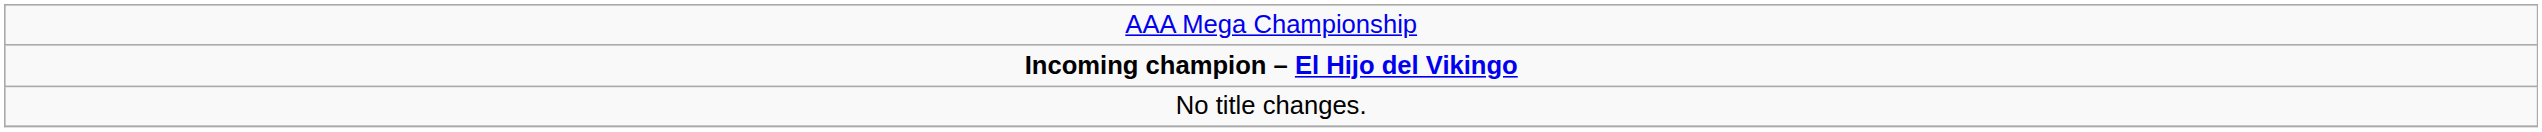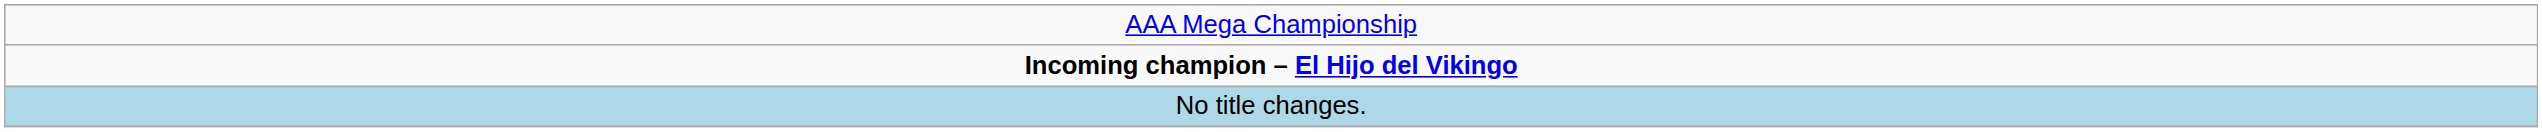(1271, 106) no background -> (1271, 106) lightblue background
